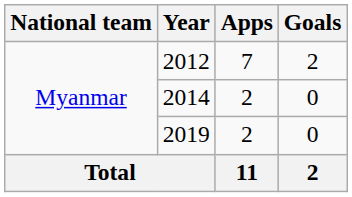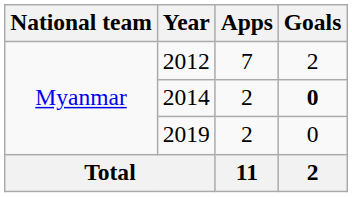(313, 97) normal -> (313, 97) bold
